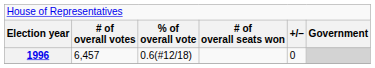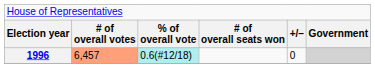(87, 55) no background -> (87, 55) lightsalmon background
(166, 55) no background -> (166, 55) paleturquoise background
